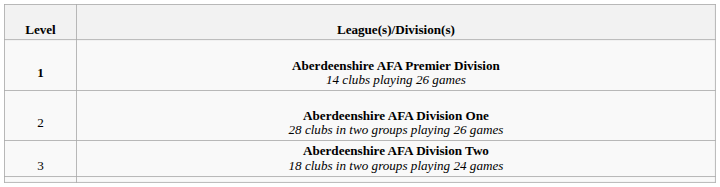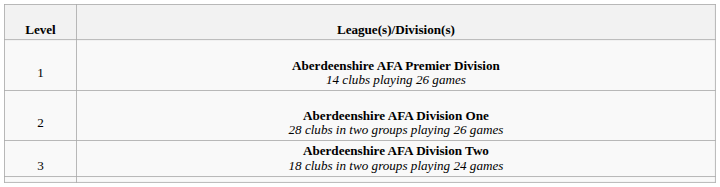(40, 72) bold -> (40, 72) normal
